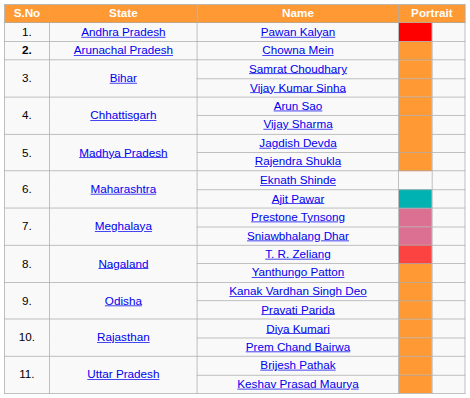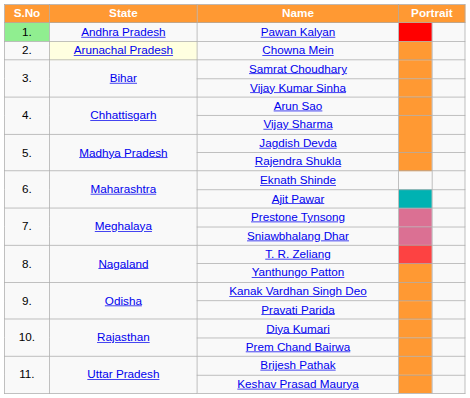(27, 32) no background -> (27, 32) lightgreen background
(27, 50) bold -> (27, 50) normal
(123, 50) no background -> (123, 50) lightyellow background
